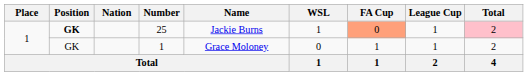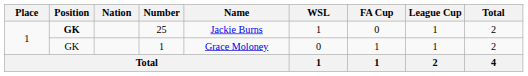(377, 29) lightsalmon background -> (377, 29) no background
(493, 29) pink background -> (493, 29) no background
